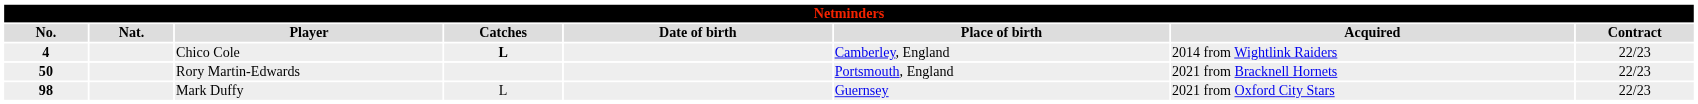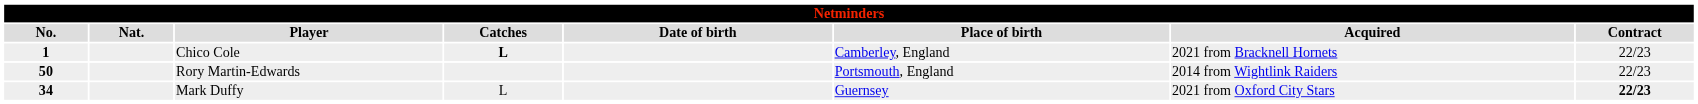(46, 52) 4 -> (46, 52) 1
(1255, 52) 2014 from Wightlink Raiders -> (1255, 52) 2021 from Bracknell Hornets
(1255, 71) 2021 from Bracknell Hornets -> (1255, 71) 2014 from Wightlink Raiders
(46, 91) 98 -> (46, 91) 34
(1635, 91) normal -> (1635, 91) bold
